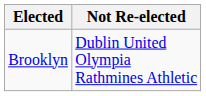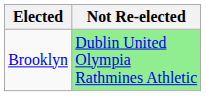(136, 60) no background -> (136, 60) lightgreen background
